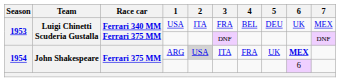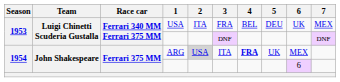(249, 51) normal -> (249, 51) bold
(299, 51) bold -> (299, 51) normal
